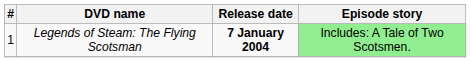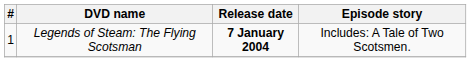(382, 40) lightgreen background -> (382, 40) no background
